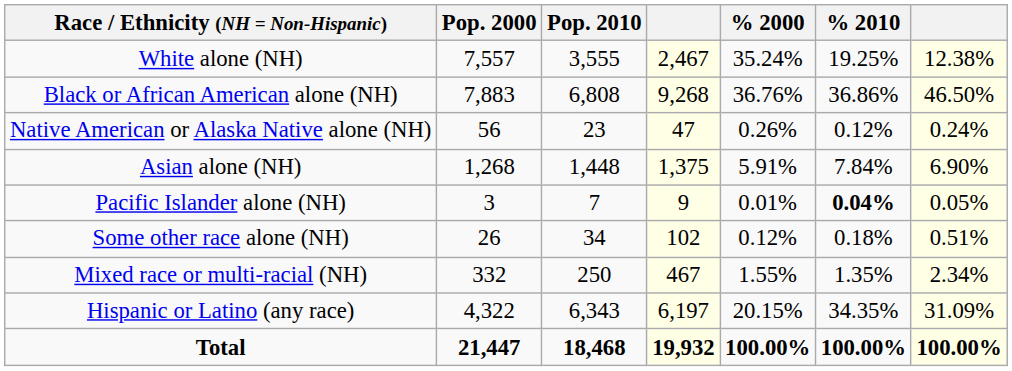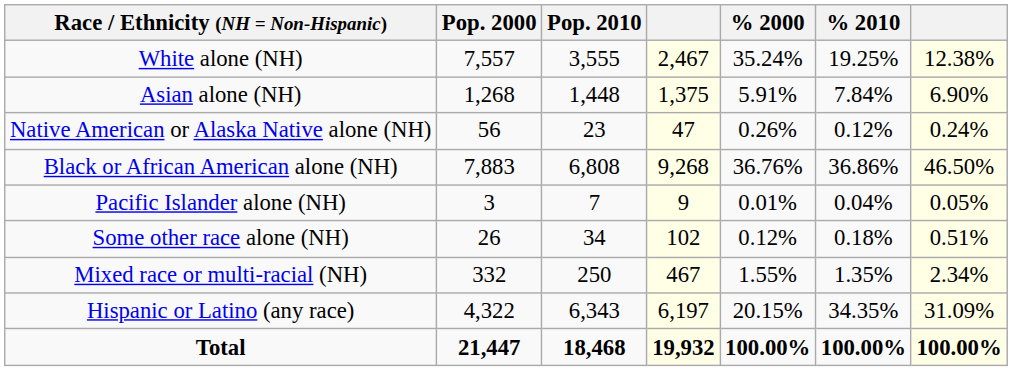rows swapped: (221, 94) <-> (221, 166)
(863, 202) bold -> (863, 202) normal
